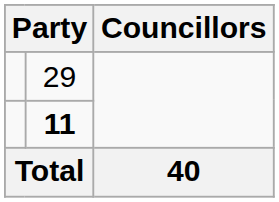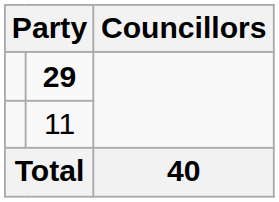(60, 76) normal -> (60, 76) bold
(60, 123) bold -> (60, 123) normal
